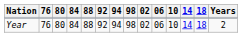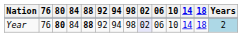(60, 26) normal -> (60, 26) bold
(88, 26) normal -> (88, 26) bold
(145, 26) no background -> (145, 26) lavender background
(223, 26) no background -> (223, 26) lightblue background
